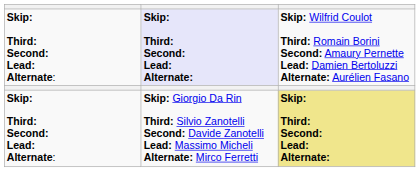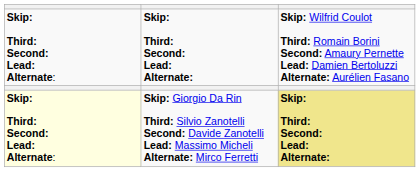(168, 47) lavender background -> (168, 47) no background
(31, 128) no background -> (31, 128) lightyellow background
